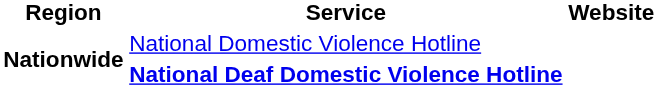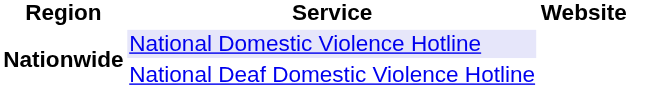(305, 43) no background -> (305, 43) lavender background
(346, 74) bold -> (332, 74) normal
